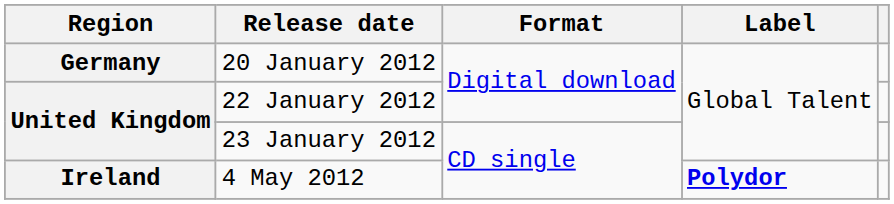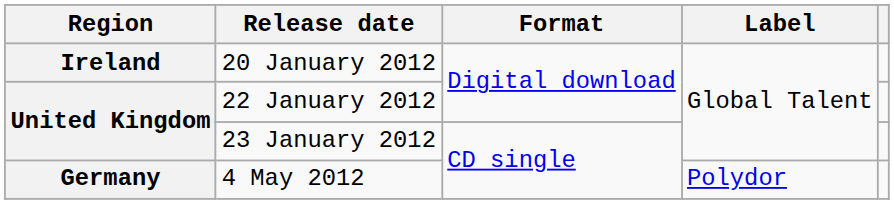(110, 63) Germany -> (110, 63) Ireland
(110, 179) Ireland -> (110, 179) Germany
(737, 179) bold -> (737, 179) normal
